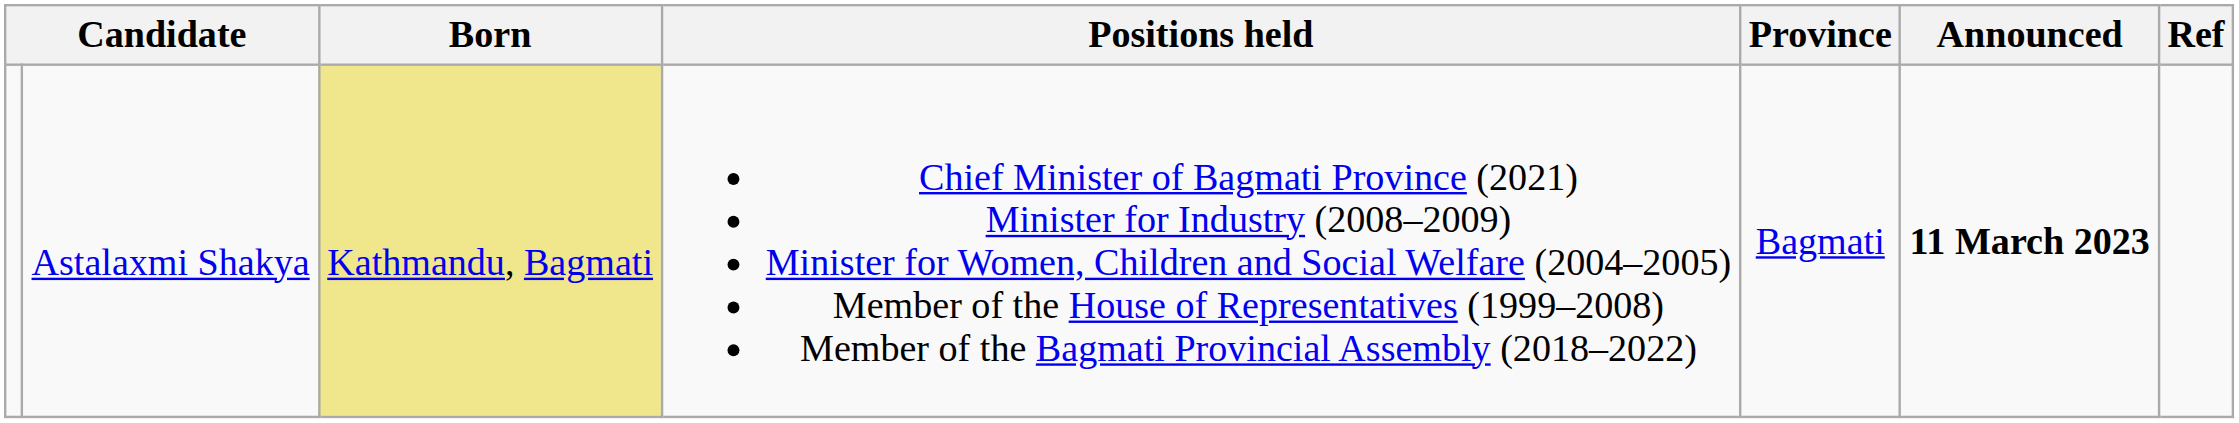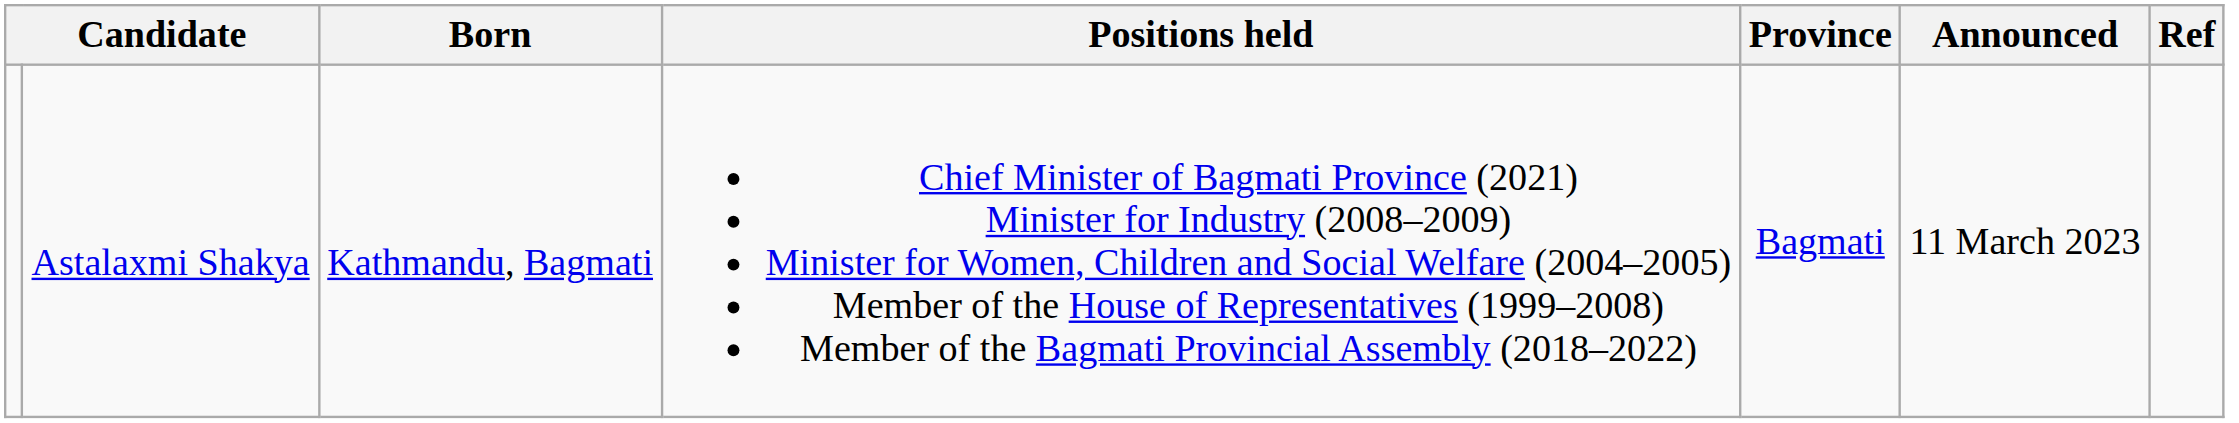(490, 261) khaki background -> (490, 261) no background
(2030, 240) bold -> (2025, 240) normal
